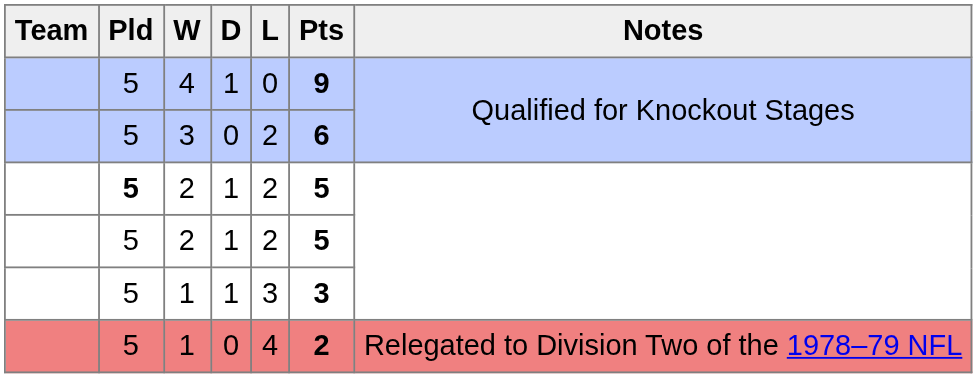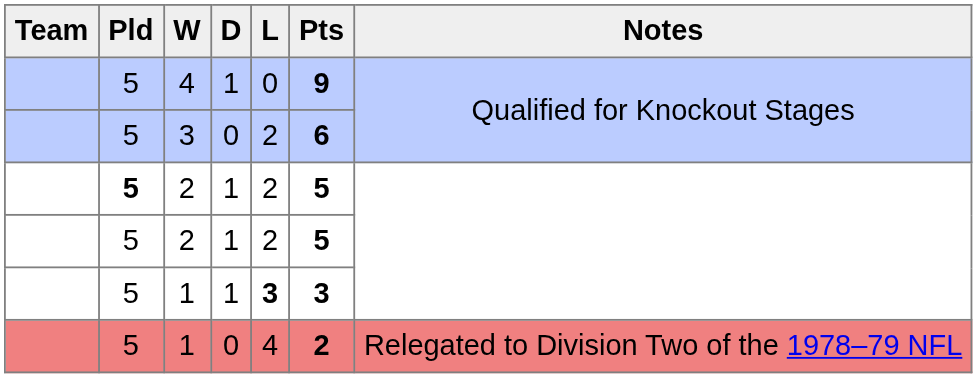(270, 293) normal -> (270, 293) bold
